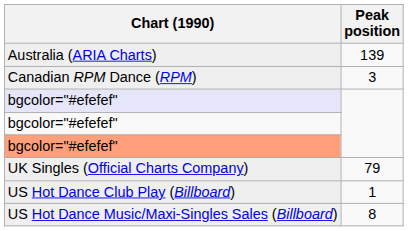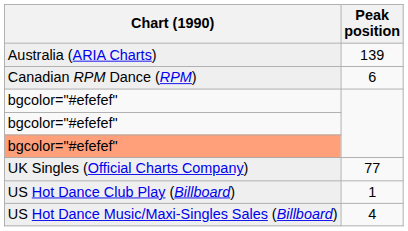(372, 77) 3 -> (372, 77) 6
(63, 100) lavender background -> (63, 100) no background
(372, 169) 79 -> (372, 169) 77
(372, 214) 8 -> (372, 214) 4
